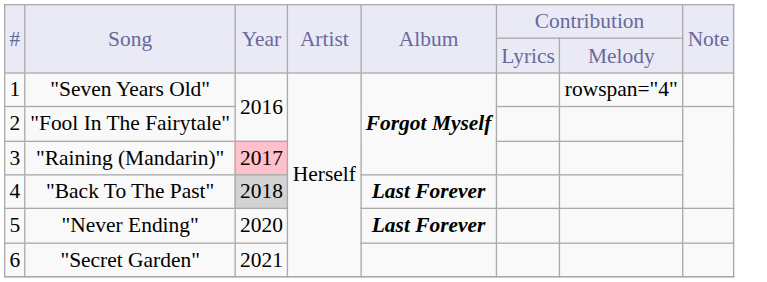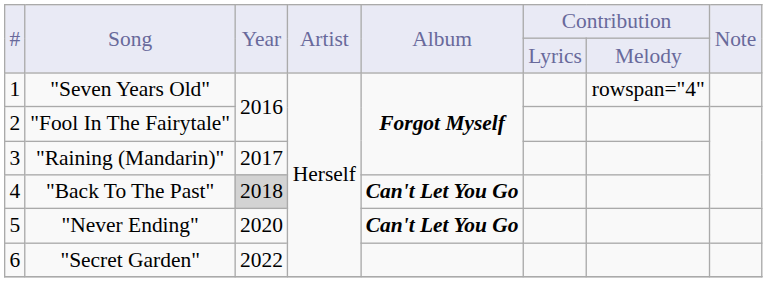(261, 157) pink background -> (261, 157) no background
(429, 191) Last Forever -> (442, 191) Can't Let You Go
(429, 225) Last Forever -> (442, 225) Can't Let You Go
(261, 259) 2021 -> (261, 259) 2022
